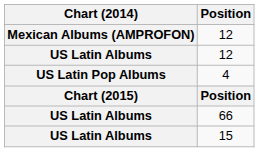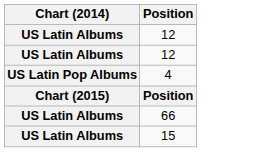(101, 34) Mexican Albums (AMPROFON) -> (72, 34) US Latin Albums
